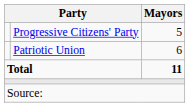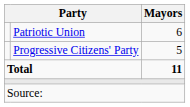rows swapped: (76, 32) <-> (49, 50)
